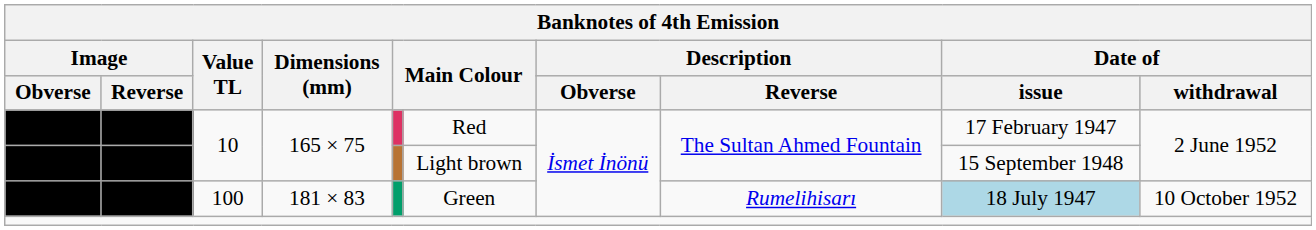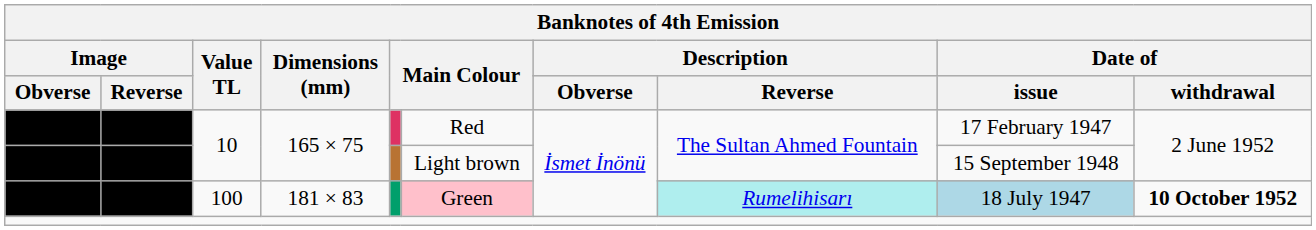(469, 198) no background -> (467, 198) pink background
(801, 198) no background -> (797, 198) paleturquoise background
(1225, 198) normal -> (1223, 198) bold
